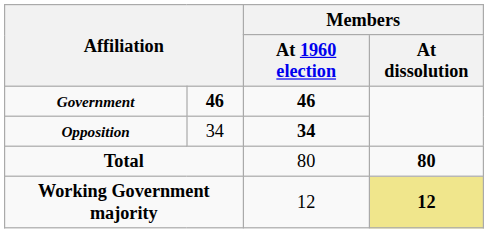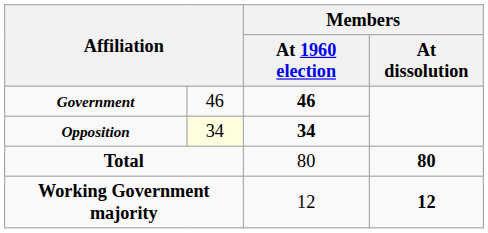(215, 101) bold -> (215, 101) normal
(215, 131) no background -> (215, 131) lightyellow background
(426, 202) khaki background -> (426, 202) no background
